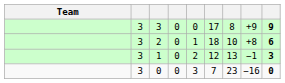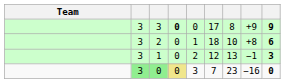(177, 27) normal -> (177, 27) bold
(140, 71) no background -> (140, 71) lightgreen background
(159, 71) no background -> (159, 71) lightgreen background
(177, 71) no background -> (177, 71) khaki background
